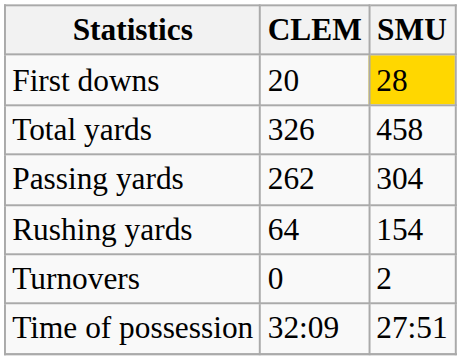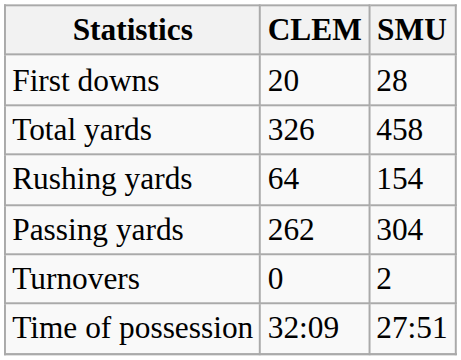(392, 79) gold background -> (392, 79) no background
rows swapped: (102, 228) <-> (98, 178)
